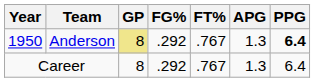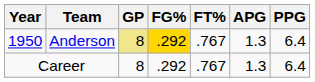(171, 41) no background -> (171, 41) gold background
(295, 41) bold -> (295, 41) normal
